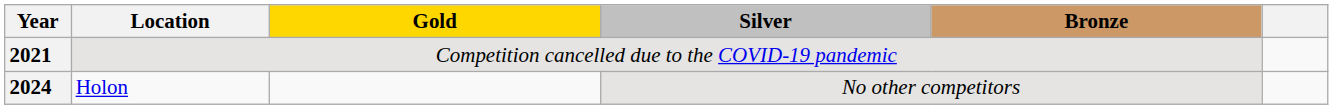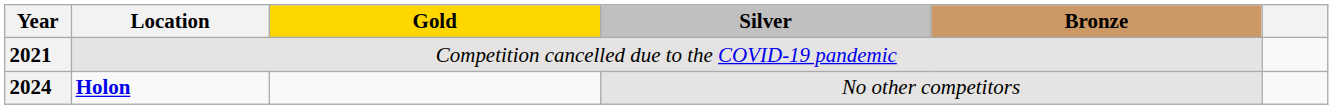(102, 87) normal -> (103, 87) bold
